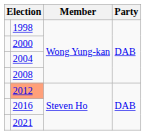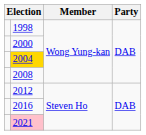(23, 59) no background -> (23, 59) gold background
(23, 91) lightsalmon background -> (23, 91) no background
(23, 122) no background -> (23, 122) pink background
